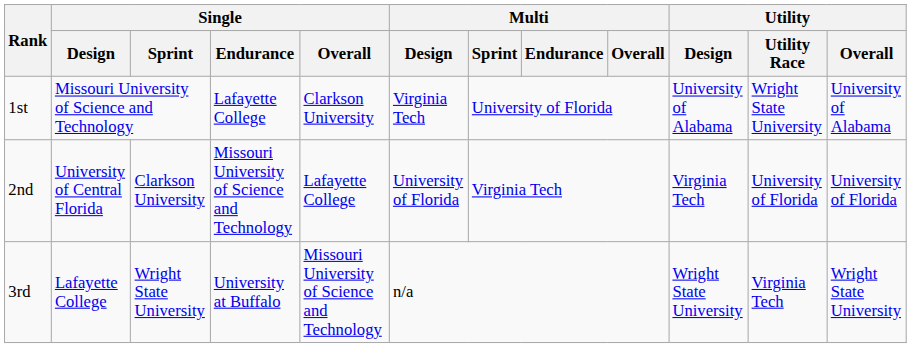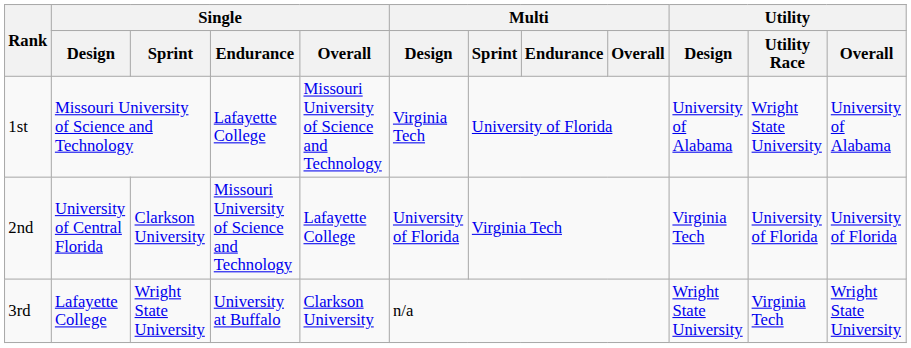(339, 107) Clarkson University -> (343, 126) Missouri University of Science and Technology
(343, 291) Missouri University of Science and Technology -> (339, 310) Clarkson University
